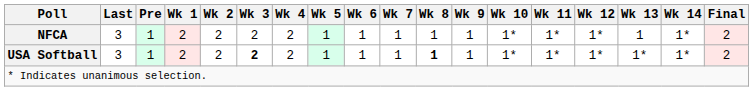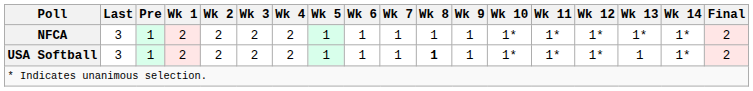(640, 35) 1 -> (640, 35) 1*
(254, 55) bold -> (254, 55) normal
(640, 55) 1* -> (640, 55) 1
